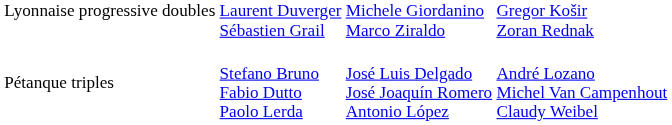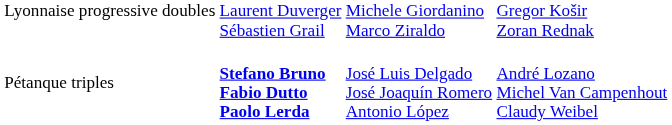(269, 92) normal -> (273, 92) bold
